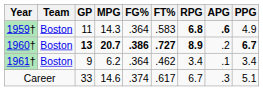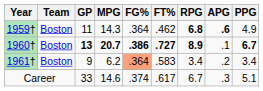(165, 29) .583 -> (165, 29) .462
(226, 45) .2 -> (226, 45) .1
(139, 62) no background -> (139, 62) lightsalmon background
(165, 62) .462 -> (165, 62) .583
(226, 62) .1 -> (226, 62) .2
